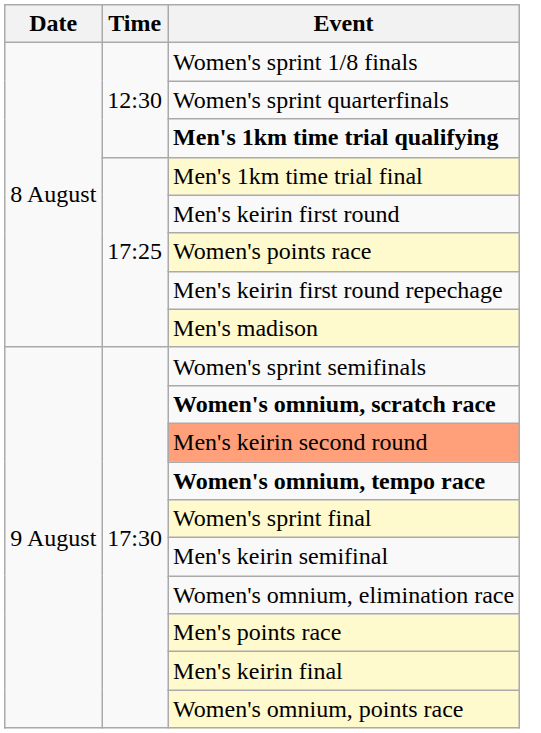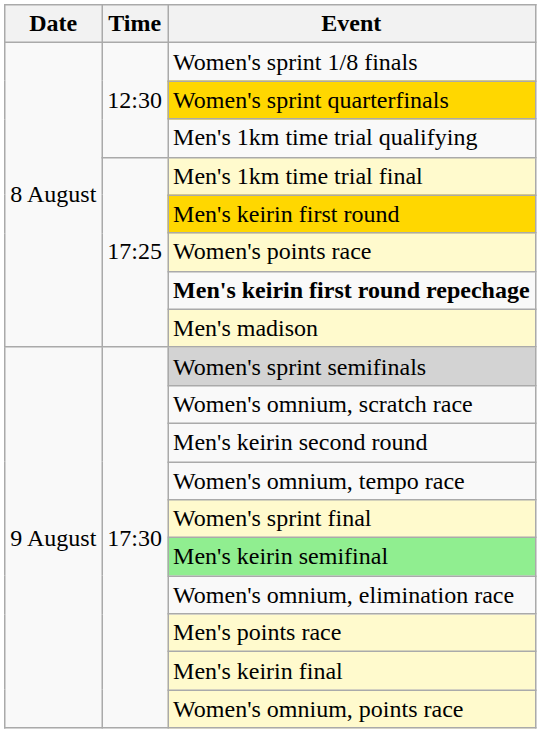(311, 99) no background -> (311, 99) gold background
(336, 137) bold -> (325, 137) normal
(286, 213) no background -> (286, 213) gold background
(338, 289) normal -> (351, 289) bold
(300, 366) no background -> (300, 366) lightgrey background
(334, 404) bold -> (323, 404) normal
(300, 442) lightsalmon background -> (300, 442) no background
(329, 480) bold -> (319, 480) normal
(281, 556) no background -> (281, 556) lightgreen background
